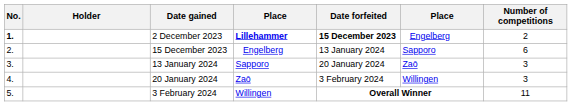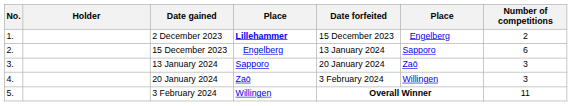(10, 36) bold -> (10, 36) normal
(357, 36) bold -> (356, 36) normal
